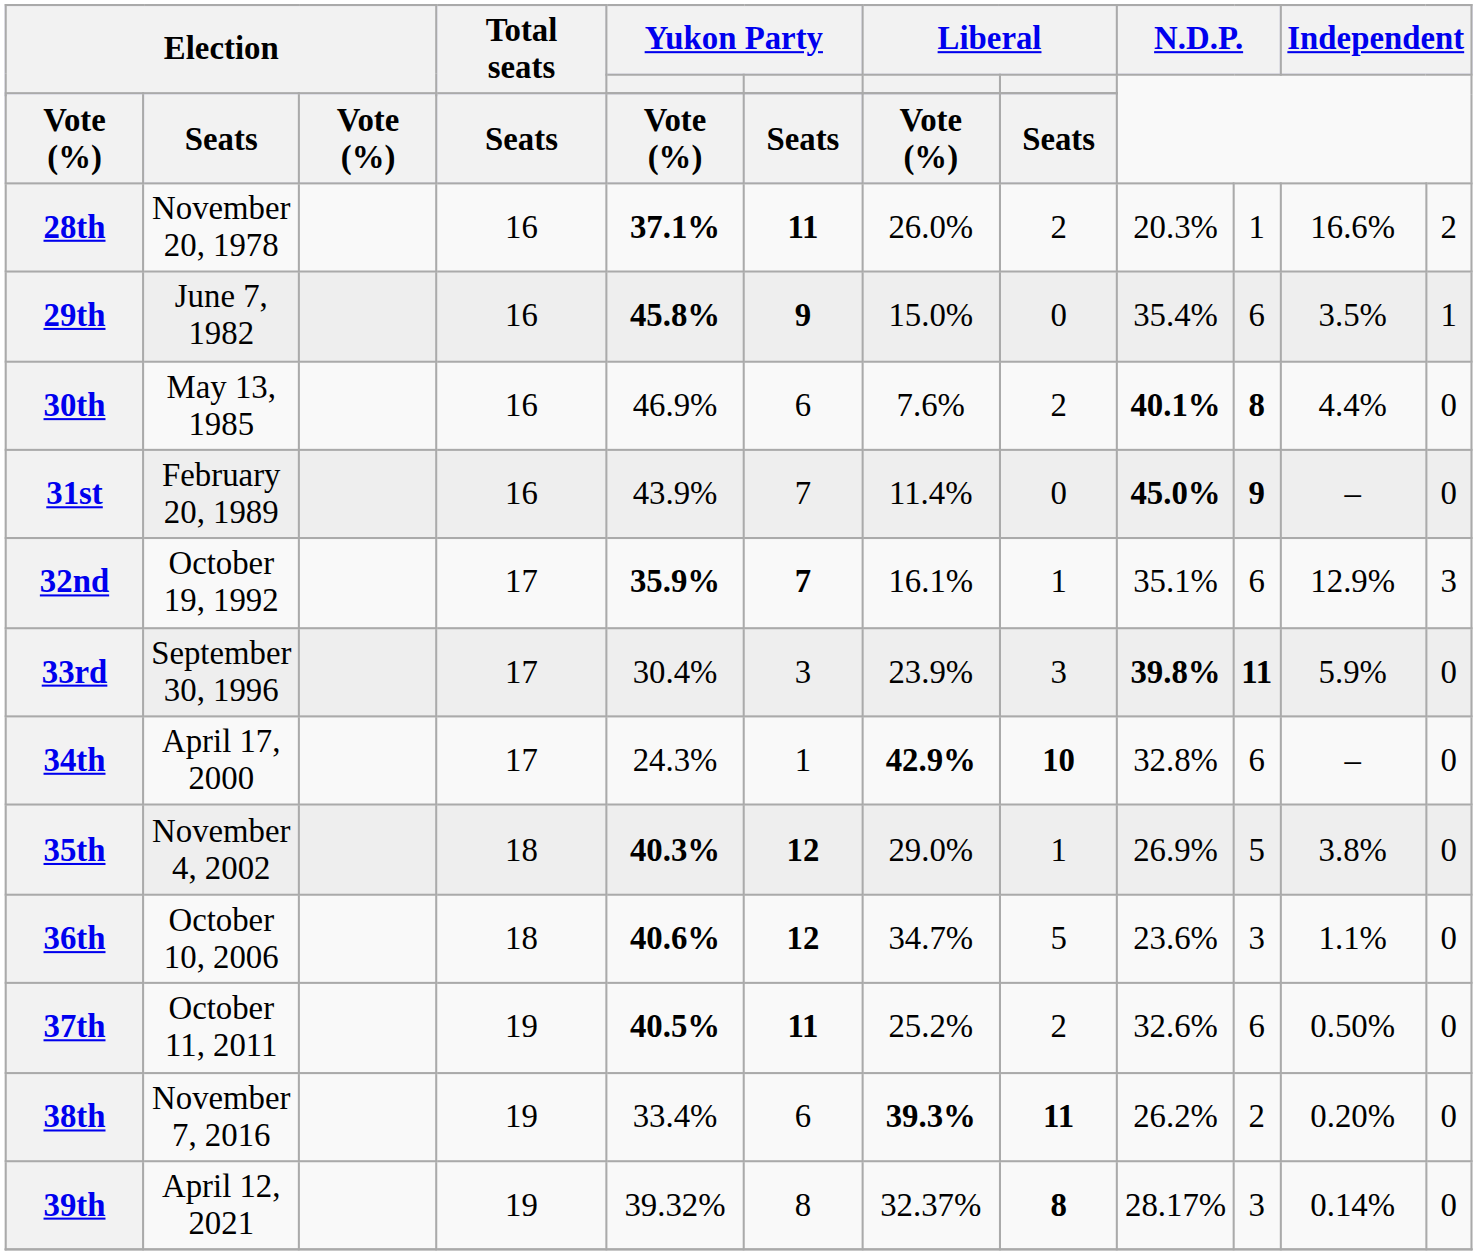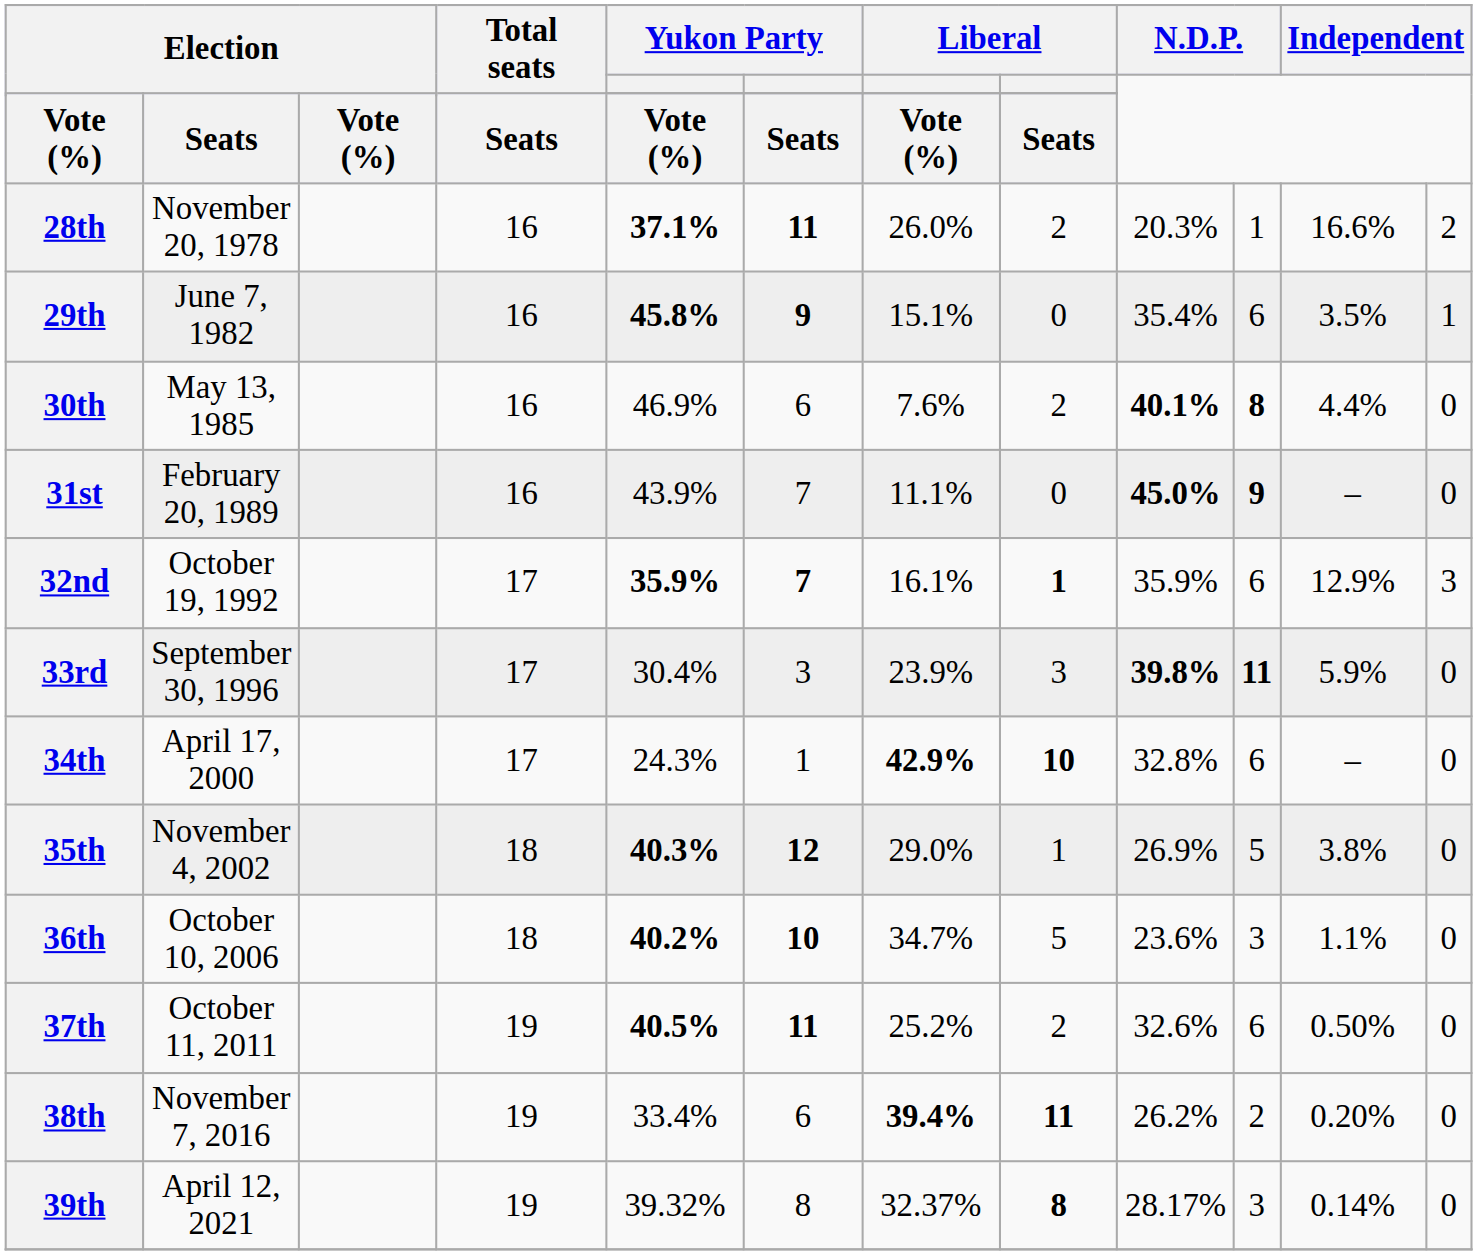(931, 315) 15.0% -> (931, 315) 15.1%
(931, 493) 11.4% -> (931, 493) 11.1%
(1059, 582) normal -> (1059, 582) bold
(1176, 582) 35.1% -> (1176, 582) 35.9%
(675, 938) 40.6% -> (675, 938) 40.2%
(803, 938) 12 -> (803, 938) 10
(931, 1115) 39.3% -> (931, 1115) 39.4%
